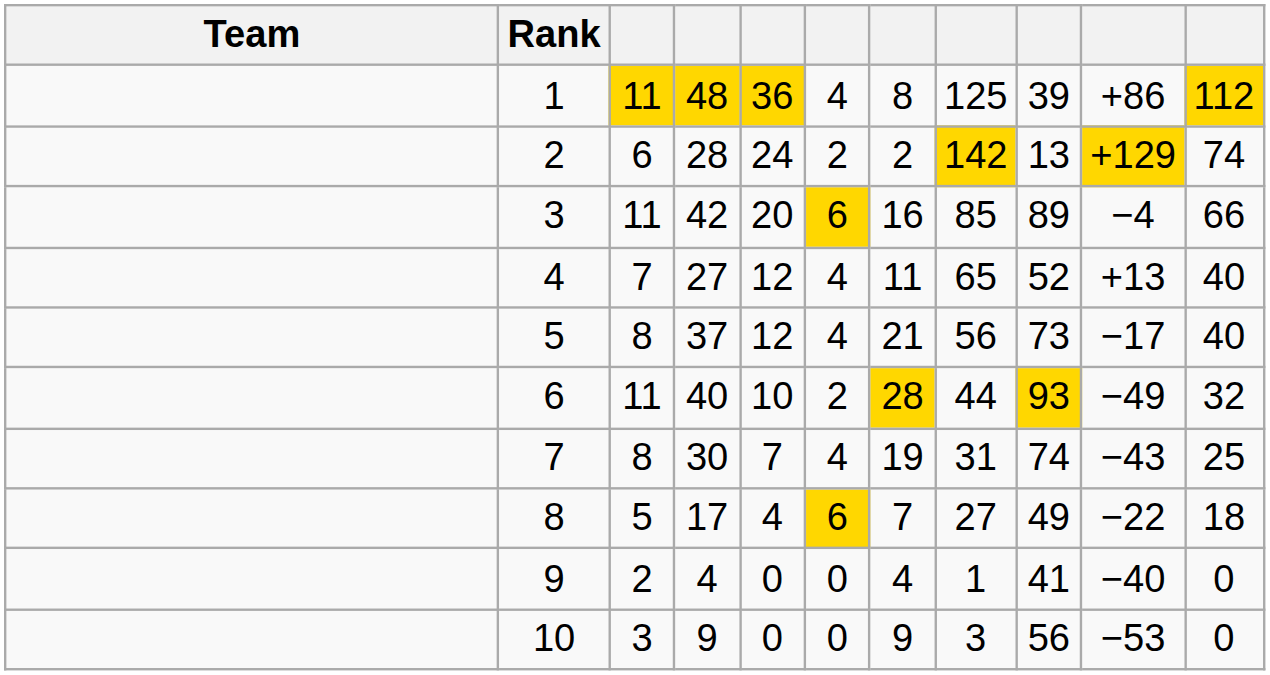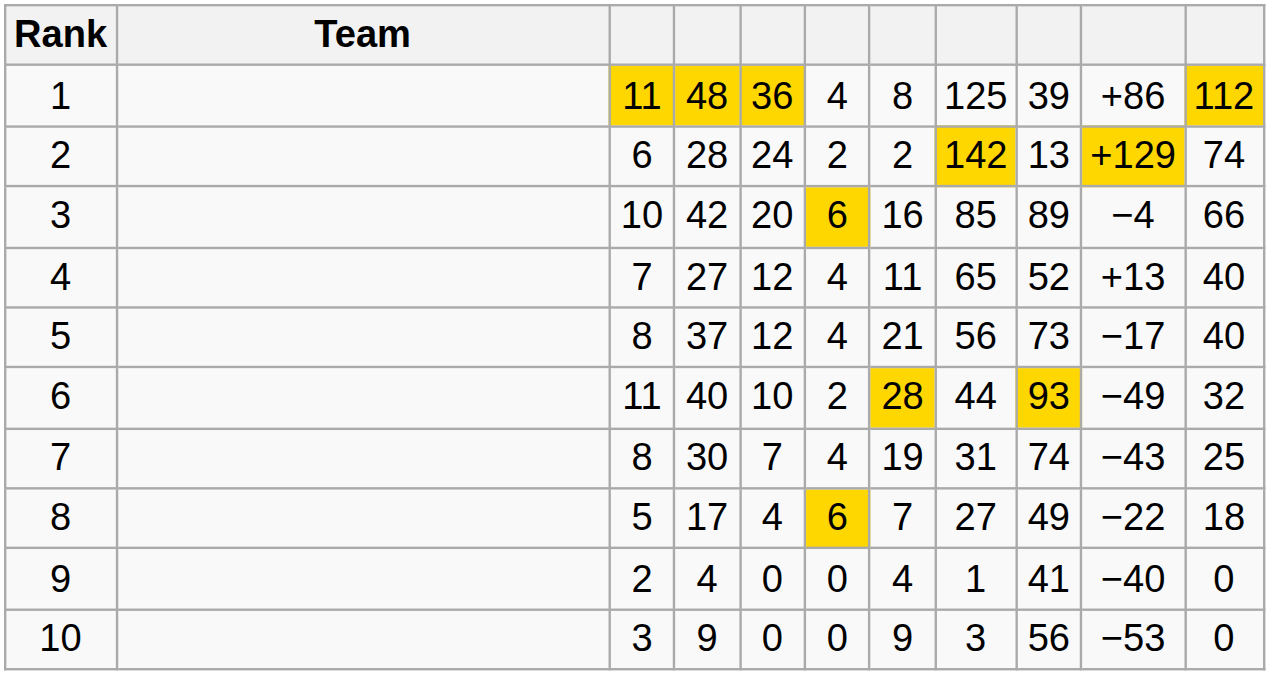columns swapped: (554, 34) <-> (252, 34)
(642, 215) 11 -> (642, 215) 10
